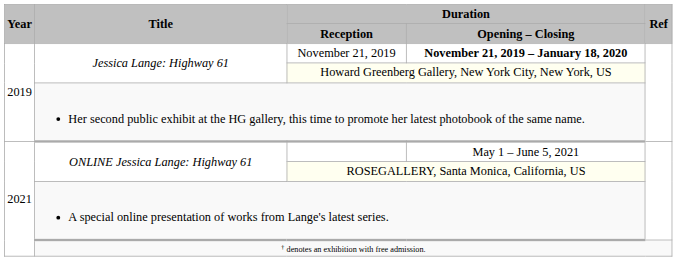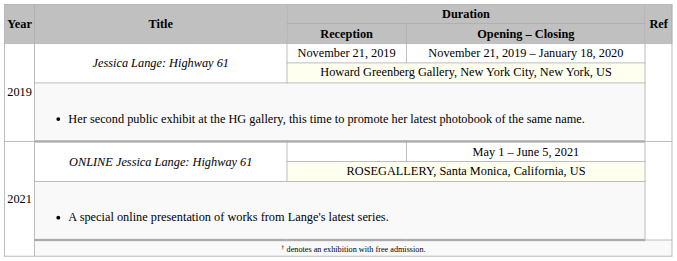(526, 53) bold -> (526, 53) normal
